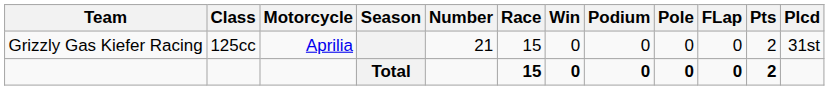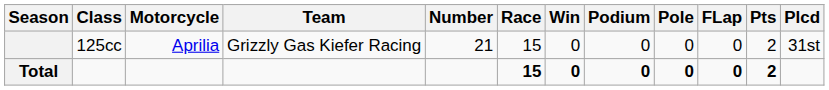columns swapped: (391, 17) <-> (106, 17)
